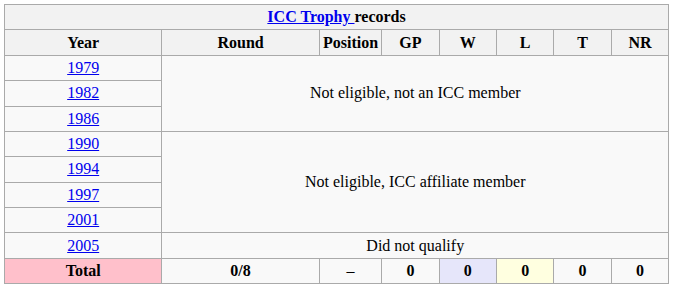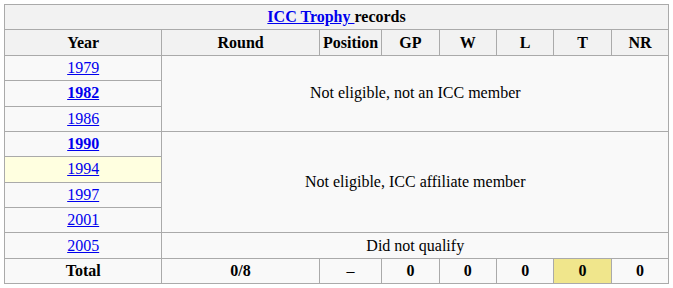(83, 93) normal -> (83, 93) bold
(83, 144) normal -> (83, 144) bold
(83, 169) no background -> (83, 169) lightyellow background
(83, 270) pink background -> (83, 270) no background
(468, 270) lavender background -> (468, 270) no background
(525, 270) lightyellow background -> (525, 270) no background
(583, 270) no background -> (583, 270) khaki background
